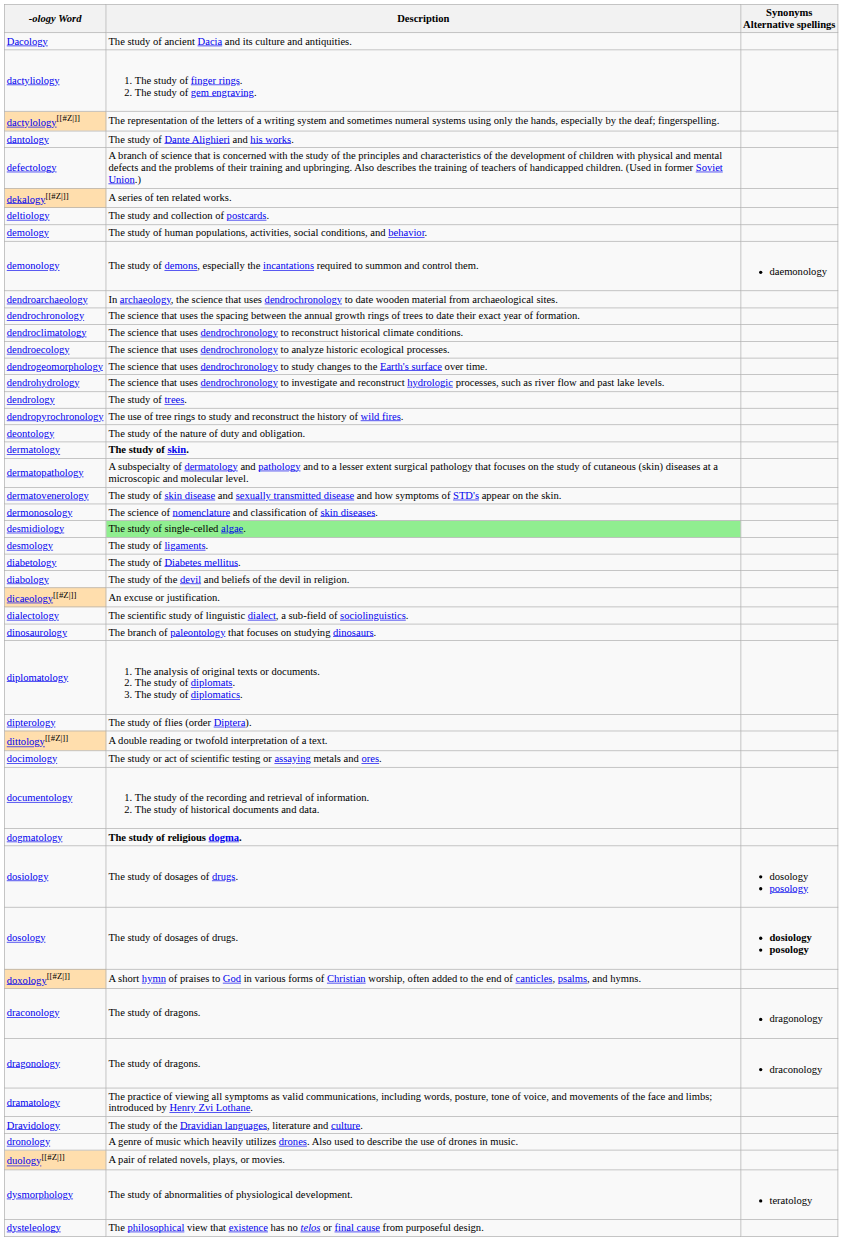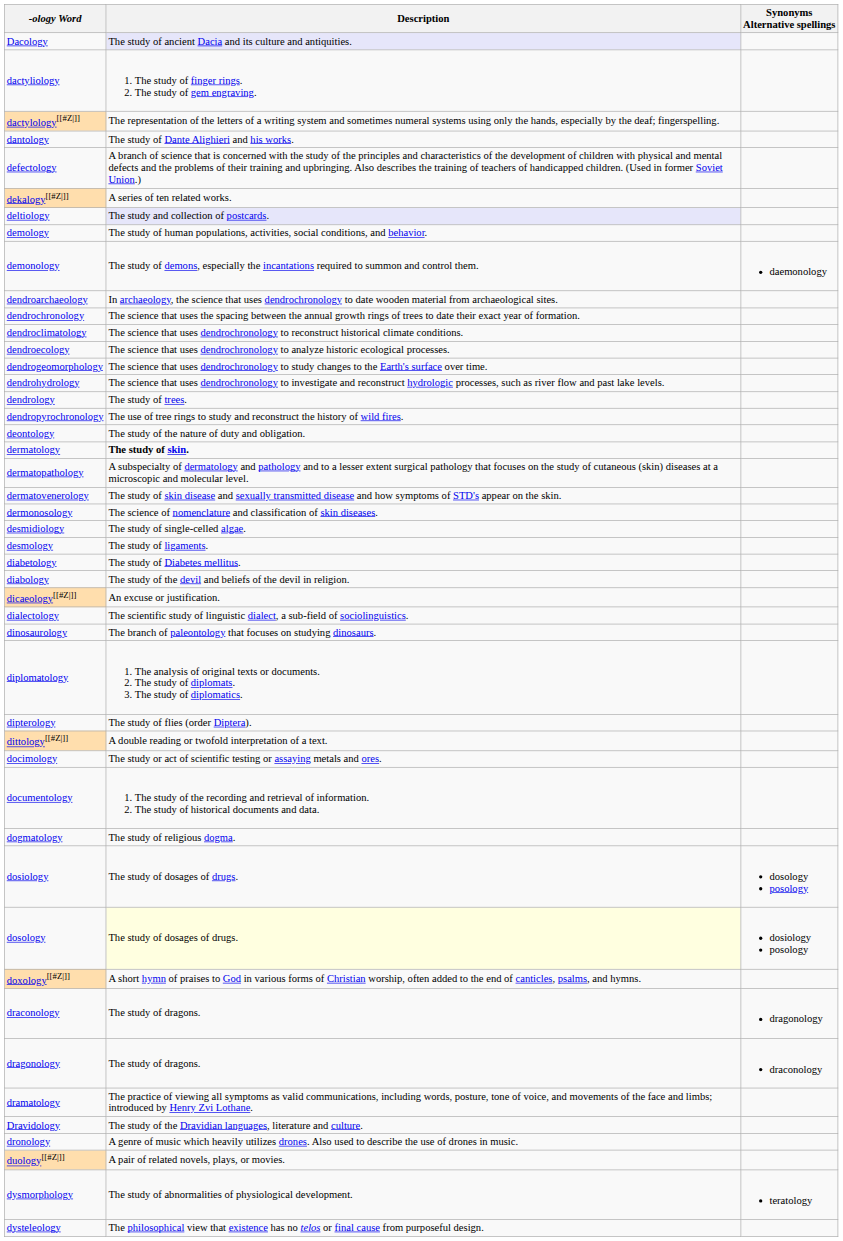(230, 41) no background -> (230, 41) lavender background
(189, 216) no background -> (189, 216) lavender background
(177, 529) lightgreen background -> (177, 529) no background
(175, 837) bold -> (172, 837) normal
(173, 938) no background -> (173, 938) lightyellow background
(789, 944) bold -> (789, 944) normal
